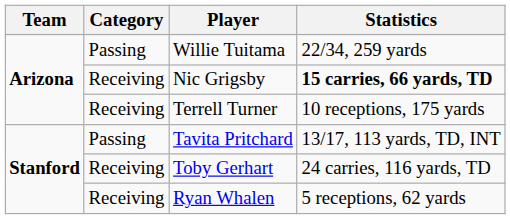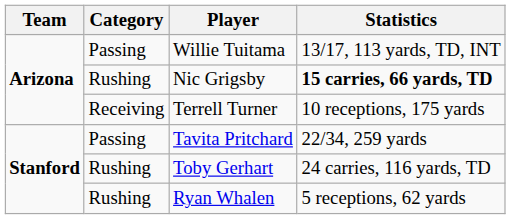(364, 49) 22/34, 259 yards -> (401, 49) 13/17, 113 yards, TD, INT
(126, 79) Receiving -> (120, 79) Rushing
(401, 138) 13/17, 113 yards, TD, INT -> (364, 138) 22/34, 259 yards
(126, 168) Receiving -> (120, 168) Rushing
(126, 198) Receiving -> (120, 198) Rushing
